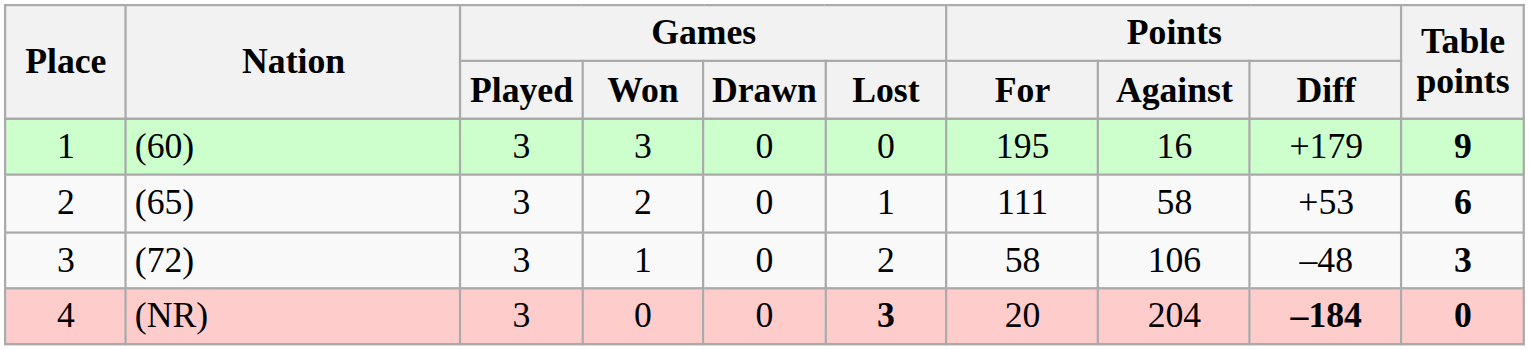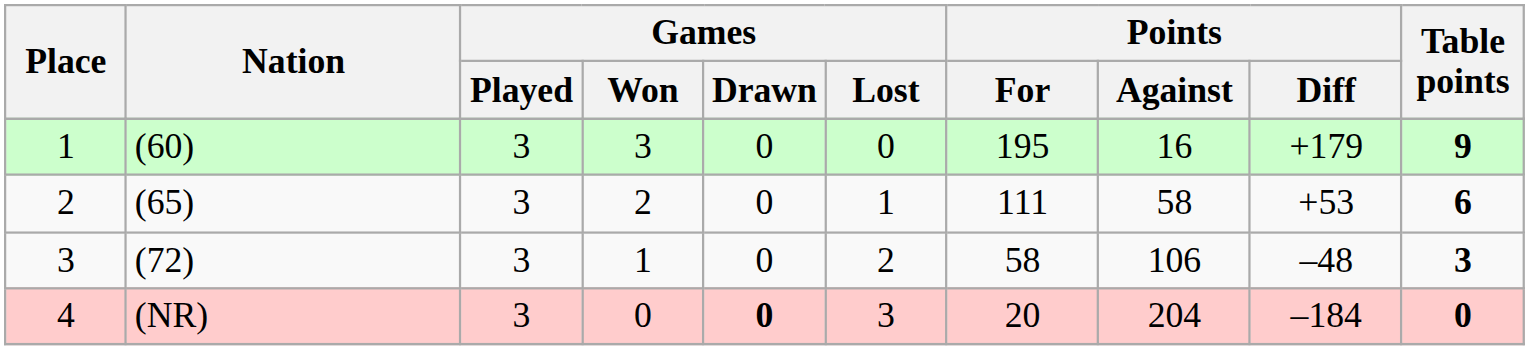(764, 315) normal -> (764, 315) bold
(886, 315) bold -> (886, 315) normal
(1326, 315) bold -> (1326, 315) normal
